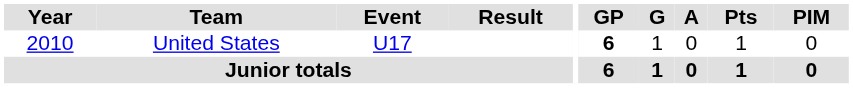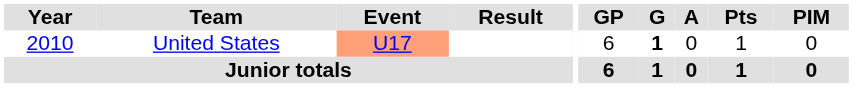(392, 43) no background -> (392, 43) lightsalmon background
(609, 43) bold -> (609, 43) normal
(657, 43) normal -> (657, 43) bold
